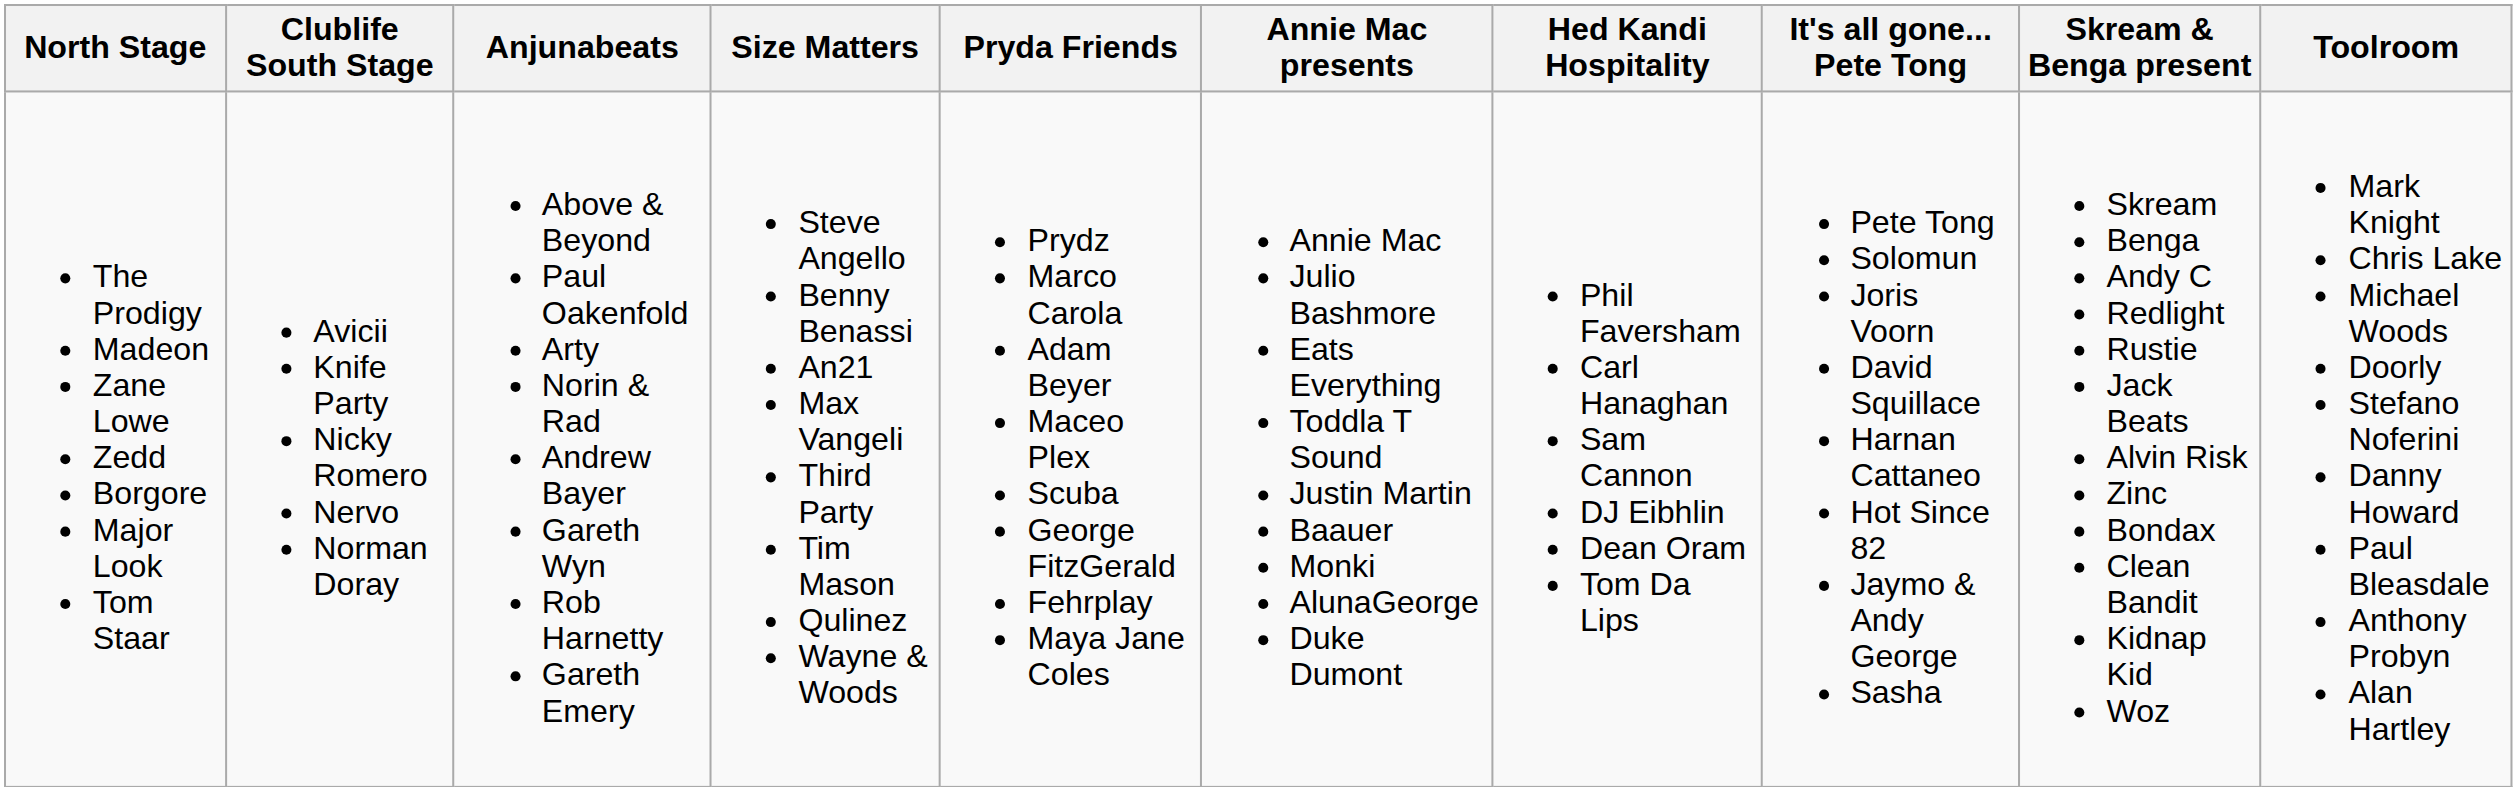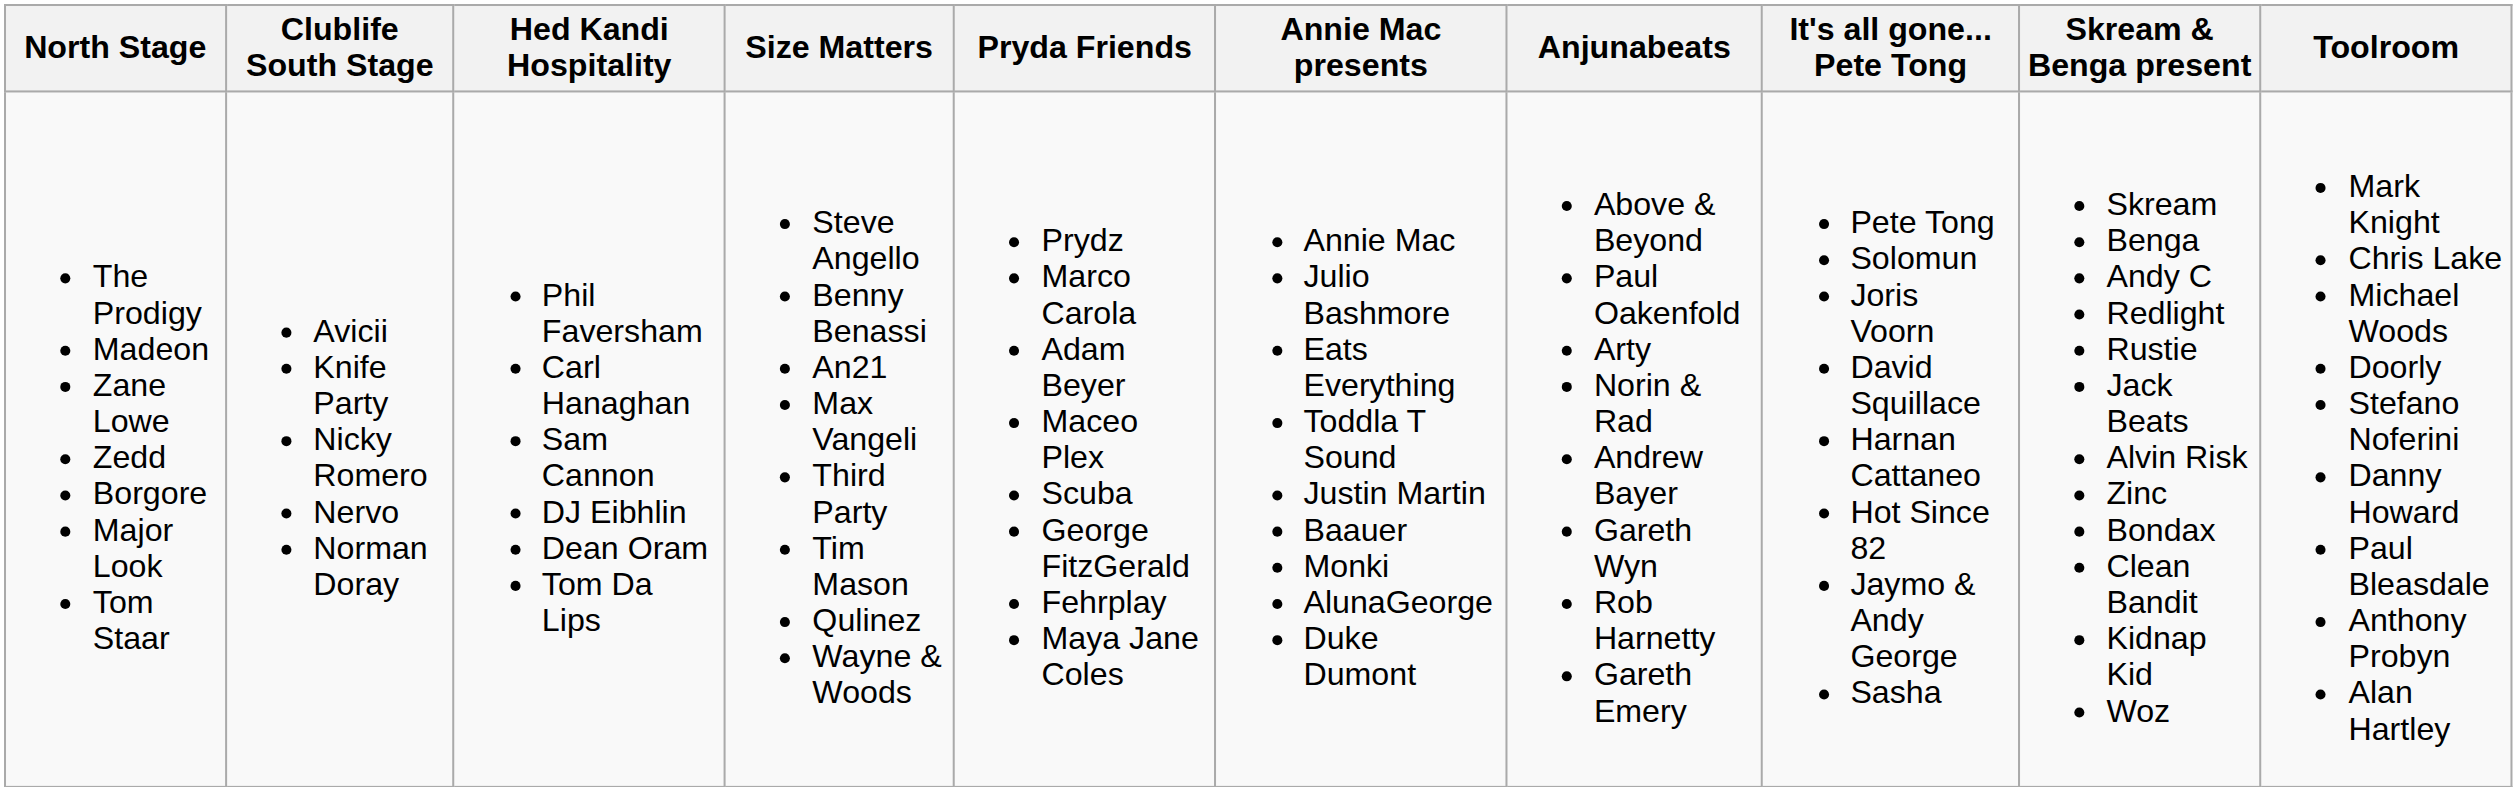columns swapped: (582, 48) <-> (1627, 48)
